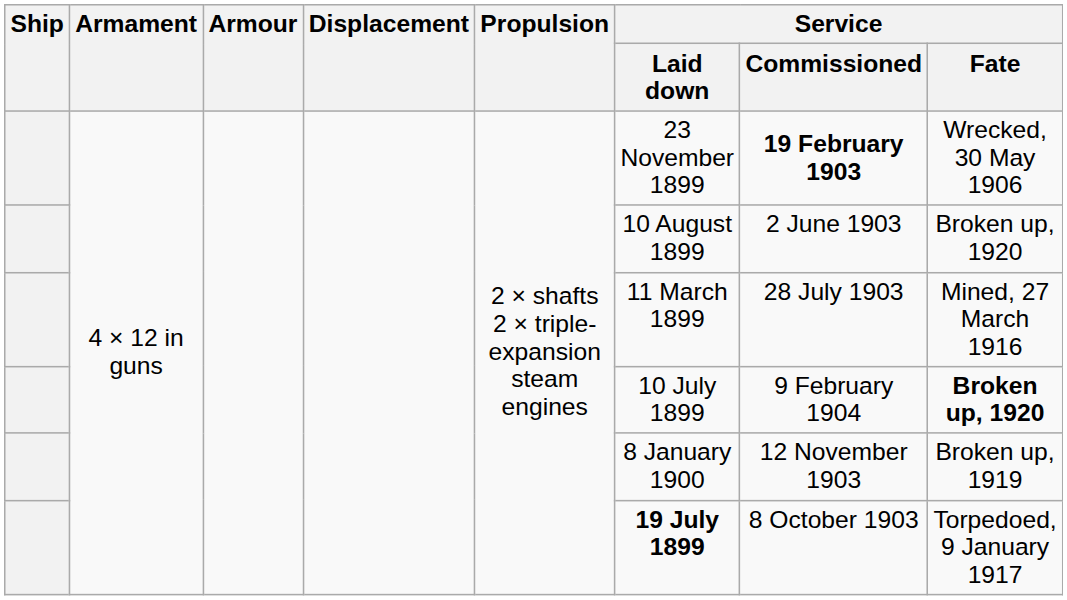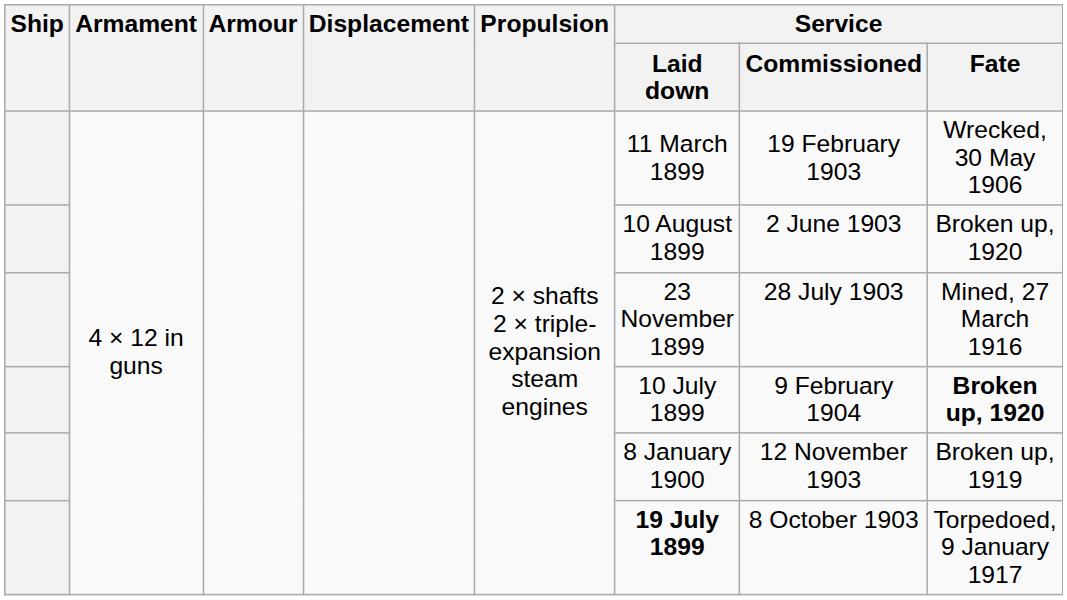(677, 157) 23 November 1899 -> (677, 157) 11 March 1899
(834, 157) bold -> (834, 157) normal
(677, 305) 11 March 1899 -> (677, 318) 23 November 1899
